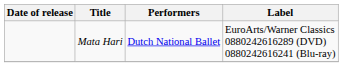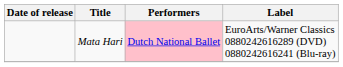(174, 41) no background -> (174, 41) pink background
